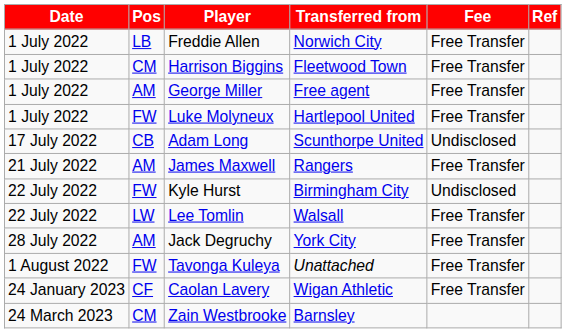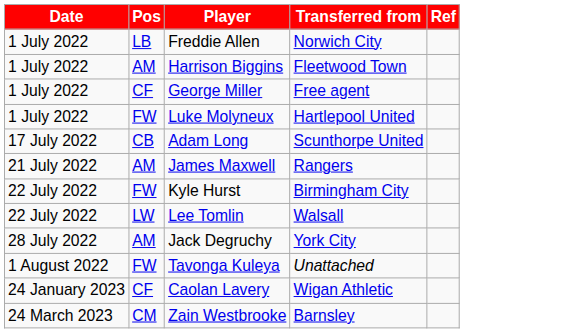- column: (478, 16)
(144, 66) CM -> (144, 66) AM
(144, 91) AM -> (143, 91) CF
